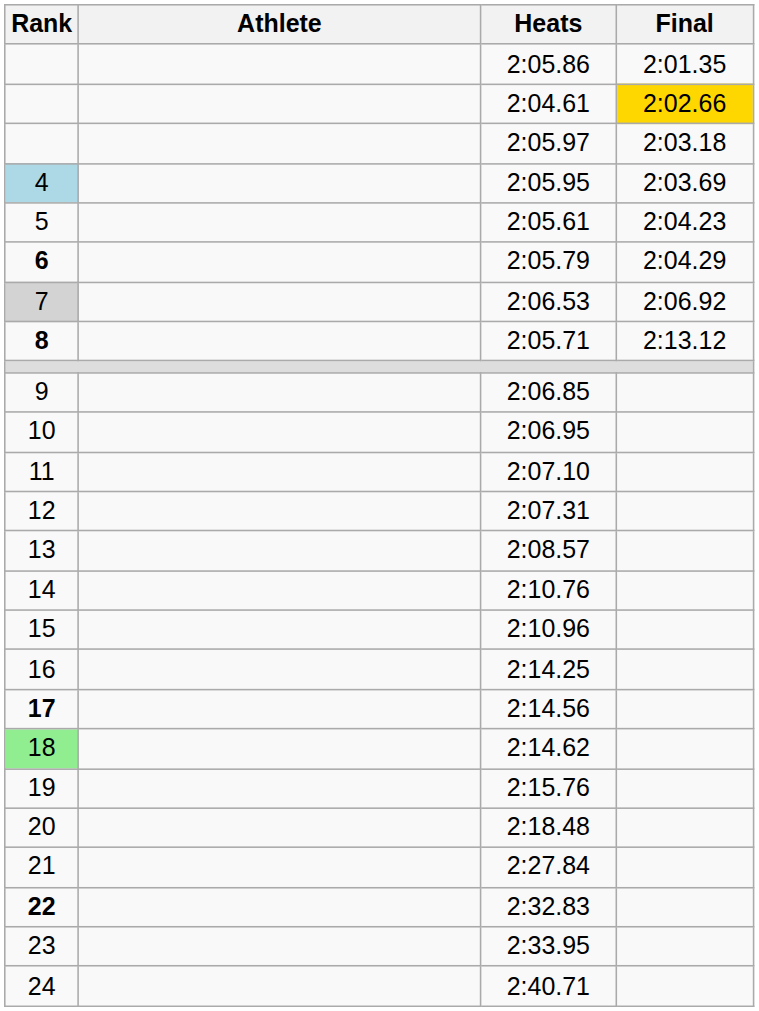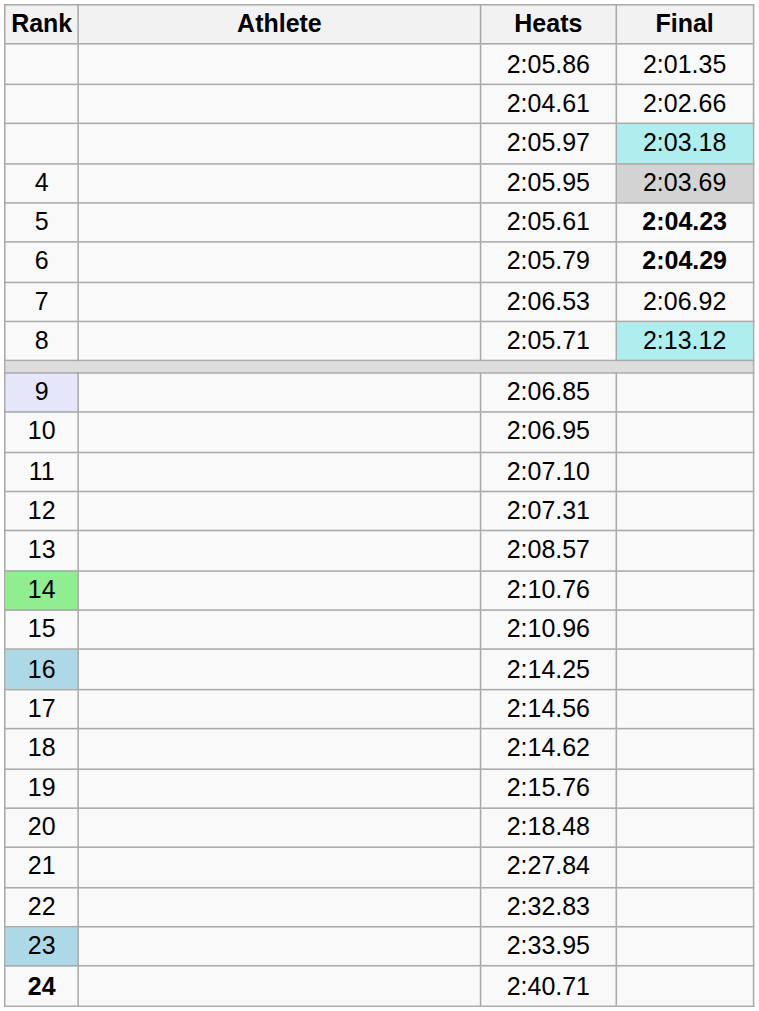(685, 103) gold background -> (685, 103) no background
(685, 143) no background -> (685, 143) paleturquoise background
(42, 182) lightblue background -> (42, 182) no background
(685, 182) no background -> (685, 182) lightgrey background
(685, 222) normal -> (685, 222) bold
(42, 261) bold -> (42, 261) normal
(685, 261) normal -> (685, 261) bold
(42, 301) lightgrey background -> (42, 301) no background
(42, 340) bold -> (42, 340) normal
(685, 340) no background -> (685, 340) paleturquoise background
(42, 392) no background -> (42, 392) lavender background
(42, 589) no background -> (42, 589) lightgreen background
(42, 669) no background -> (42, 669) lightblue background
(42, 708) bold -> (42, 708) normal
(42, 748) lightgreen background -> (42, 748) no background
(42, 906) bold -> (42, 906) normal
(42, 946) no background -> (42, 946) lightblue background
(42, 985) normal -> (42, 985) bold
